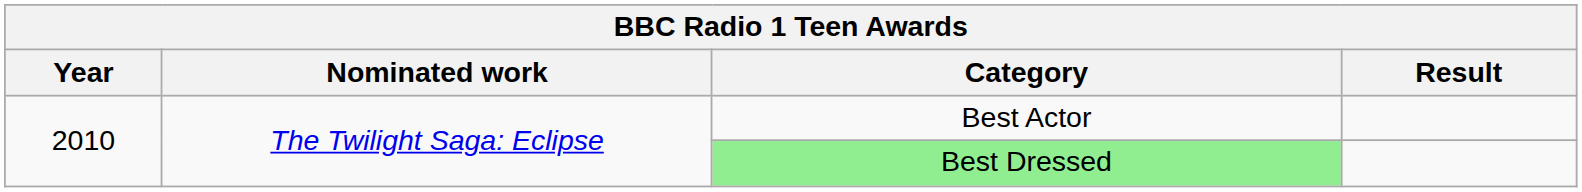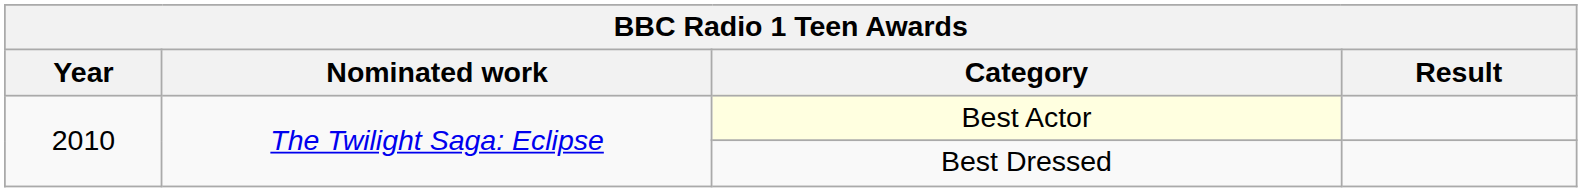(1026, 117) no background -> (1026, 117) lightyellow background
(1026, 162) lightgreen background -> (1026, 162) no background
